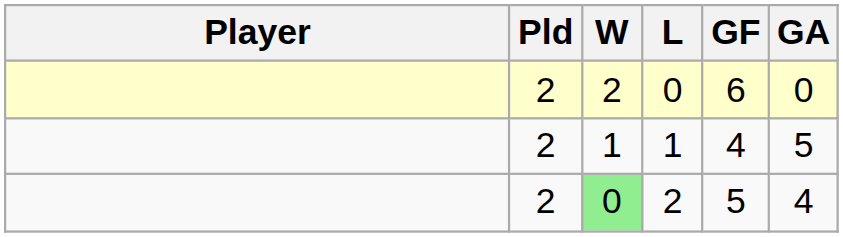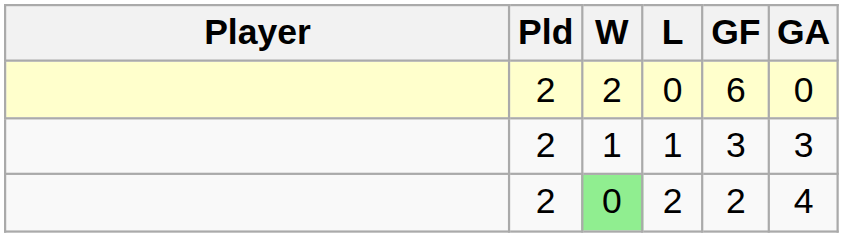(736, 145) 4 -> (736, 145) 3
(804, 145) 5 -> (804, 145) 3
(736, 201) 5 -> (736, 201) 2
